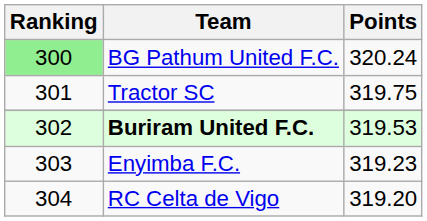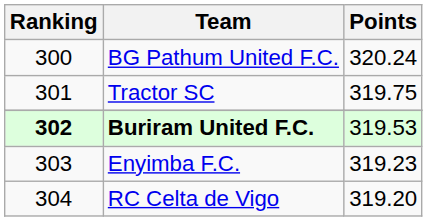(54, 57) lightgreen background -> (54, 57) no background
(54, 127) normal -> (54, 127) bold
